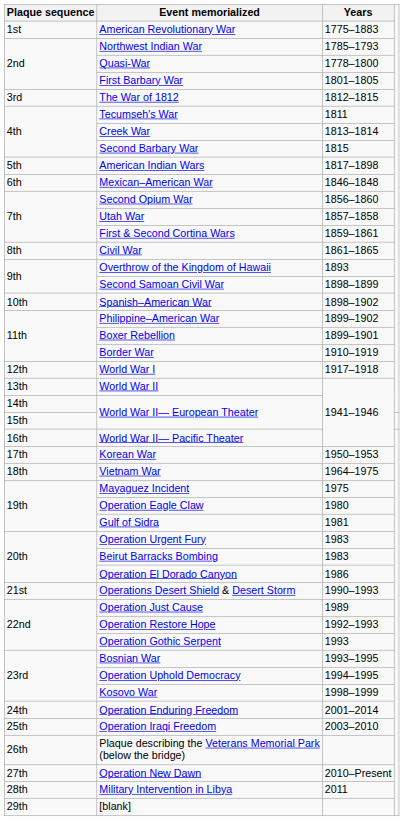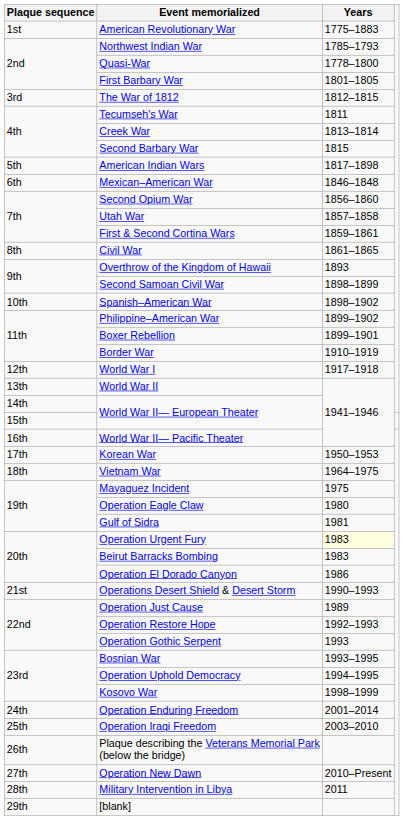(337, 540) no background -> (337, 540) lightyellow background
